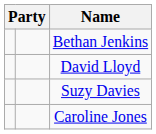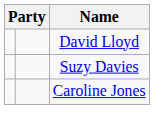- row: (100, 41)
